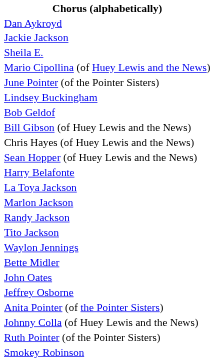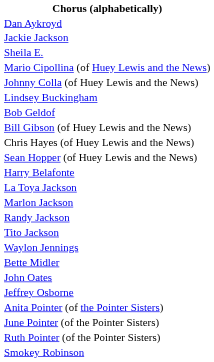(82, 83) June Pointer (of the Pointer Sisters) -> (101, 83) Johnny Colla (of Huey Lewis and the News)
(101, 322) Johnny Colla (of Huey Lewis and the News) -> (82, 322) June Pointer (of the Pointer Sisters)
